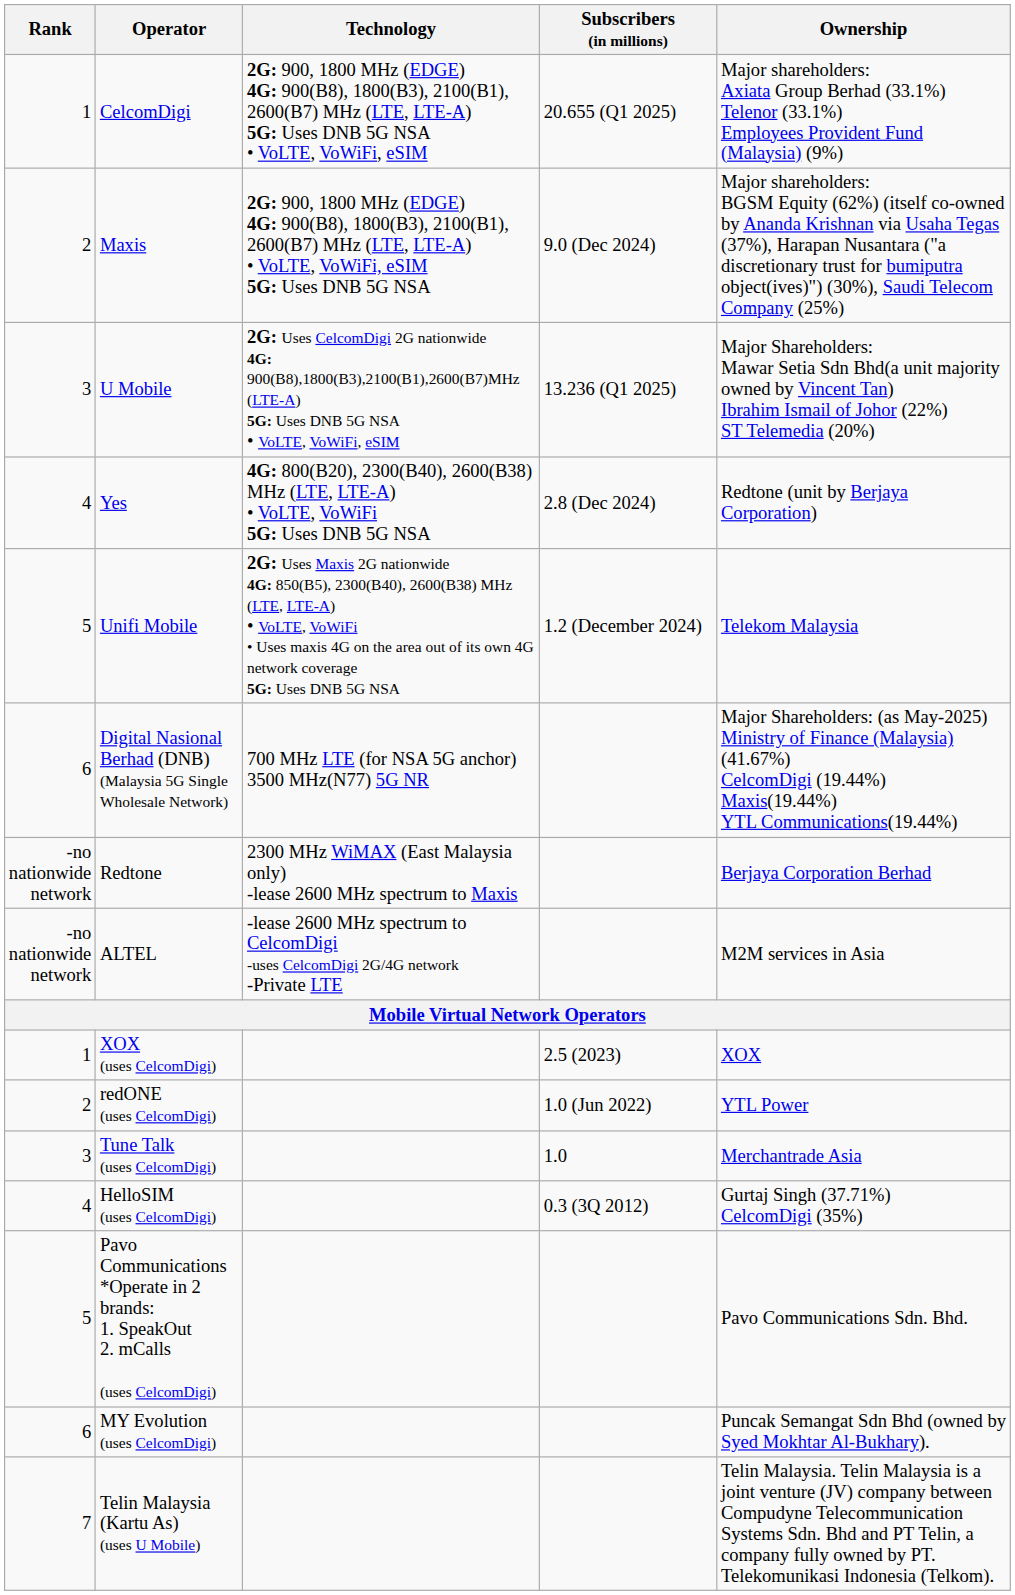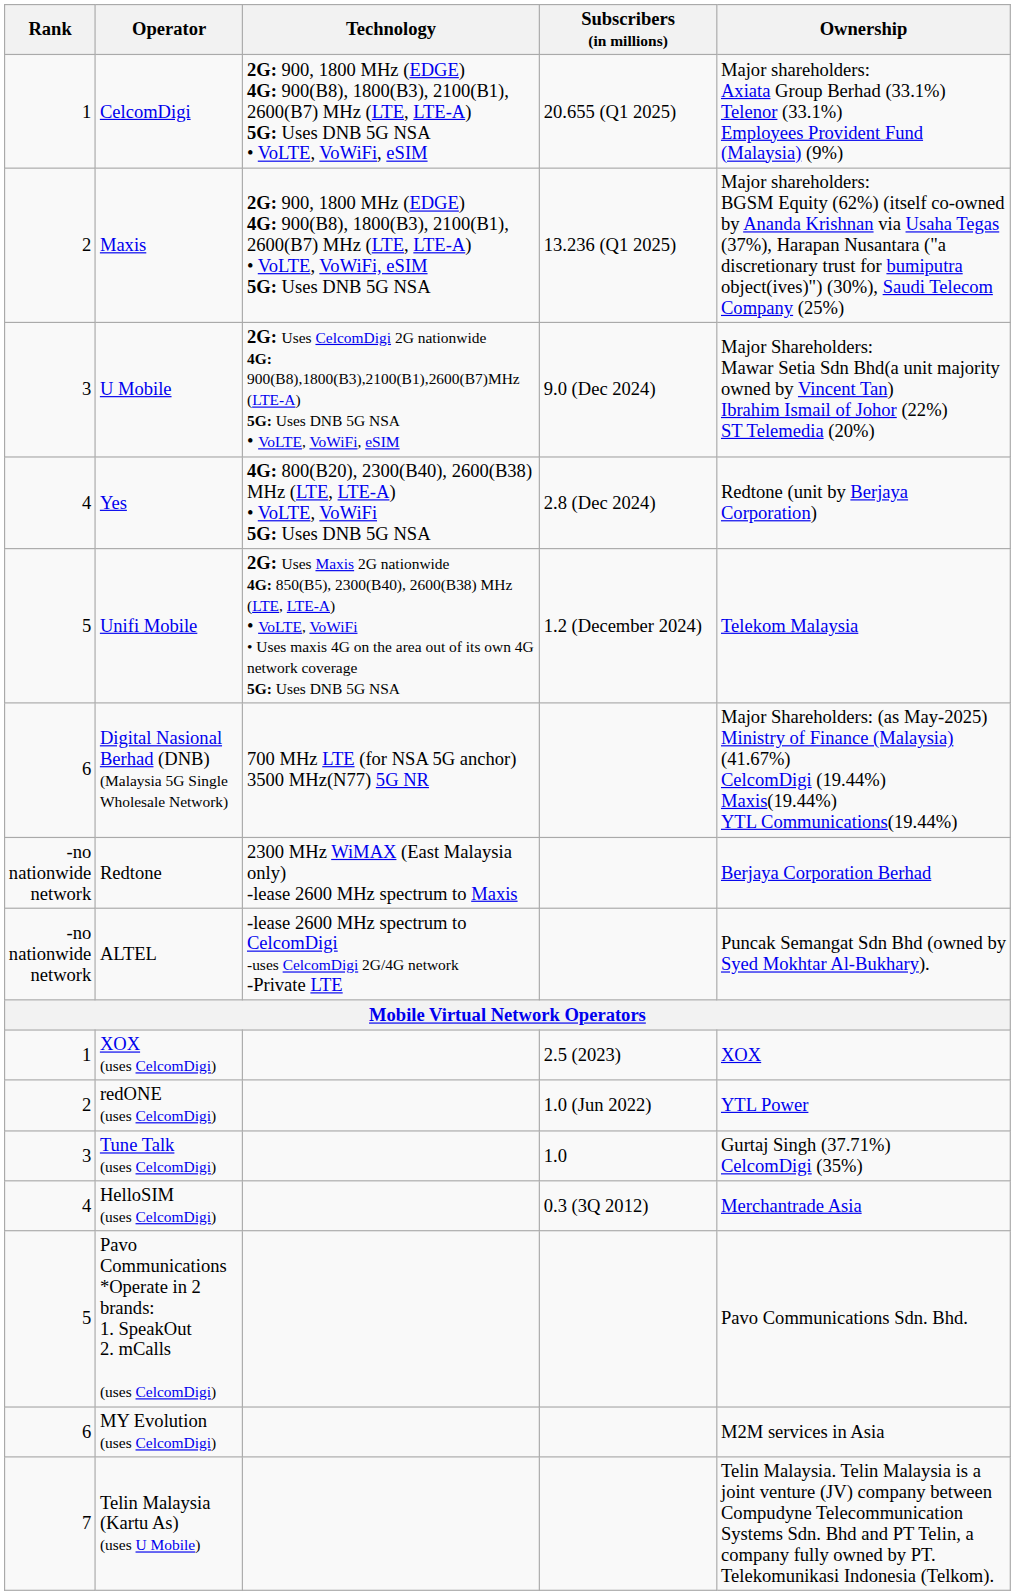(600, 245) 9.0 (Dec 2024) -> (610, 245) 13.236 (Q1 2025)
(610, 389) 13.236 (Q1 2025) -> (600, 389) 9.0 (Dec 2024)
(803, 954) M2M services in Asia -> (864, 954) Puncak Semangat Sdn Bhd (owned by Syed Mokhtar Al-Bukhary).
(791, 1155) Merchantrade Asia -> (806, 1155) Gurtaj Singh (37.71%) CelcomDigi (35%)
(806, 1205) Gurtaj Singh (37.71%) CelcomDigi (35%) -> (791, 1205) Merchantrade Asia
(864, 1431) Puncak Semangat Sdn Bhd (owned by Syed Mokhtar Al-Bukhary). -> (803, 1431) M2M services in Asia
